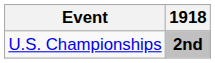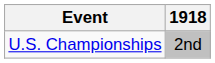(188, 44) bold -> (188, 44) normal
